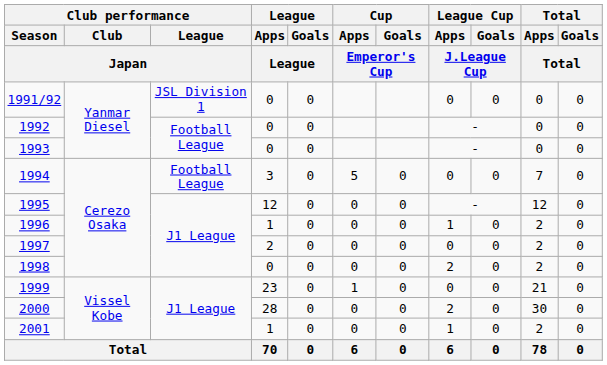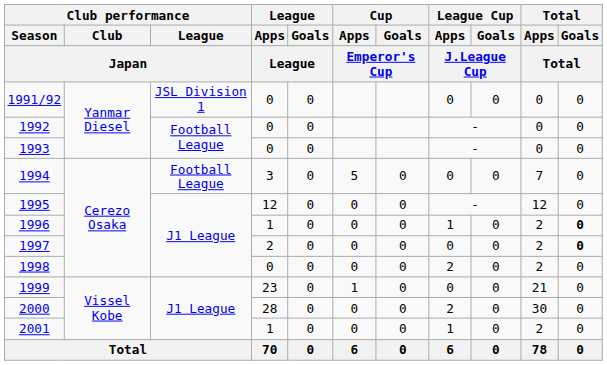(580, 225) normal -> (580, 225) bold
(580, 246) normal -> (580, 246) bold
